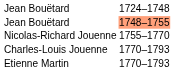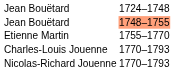(60, 36) Nicolas-Richard Jouenne -> (36, 36) Etienne Martin
(36, 64) Etienne Martin -> (60, 64) Nicolas-Richard Jouenne
